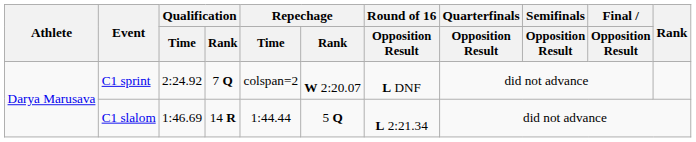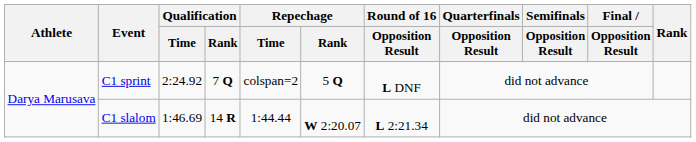(333, 88) W 2:20.07 -> (333, 80) 5 Q
(333, 118) 5 Q -> (333, 126) W 2:20.07
